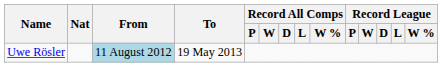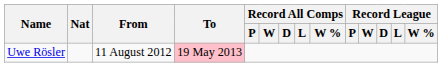(133, 52) lightblue background -> (133, 52) no background
(210, 52) no background -> (210, 52) pink background
